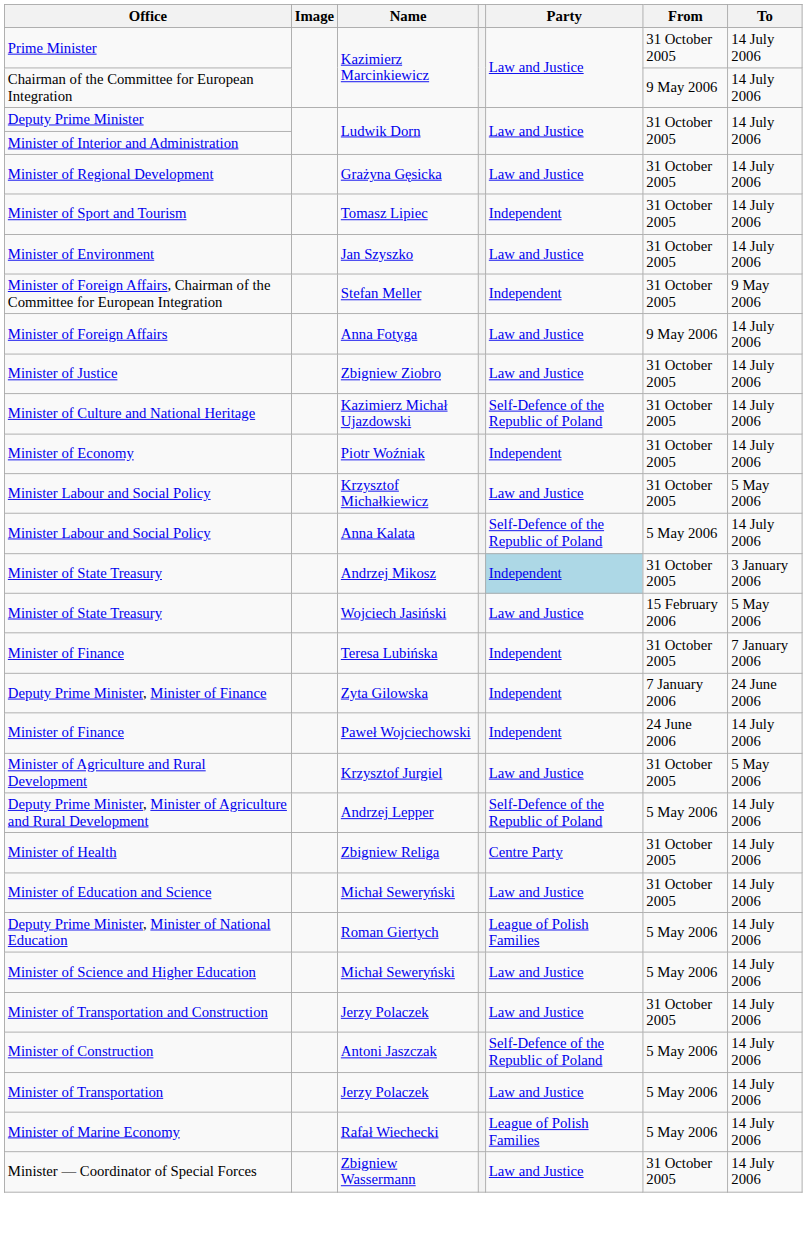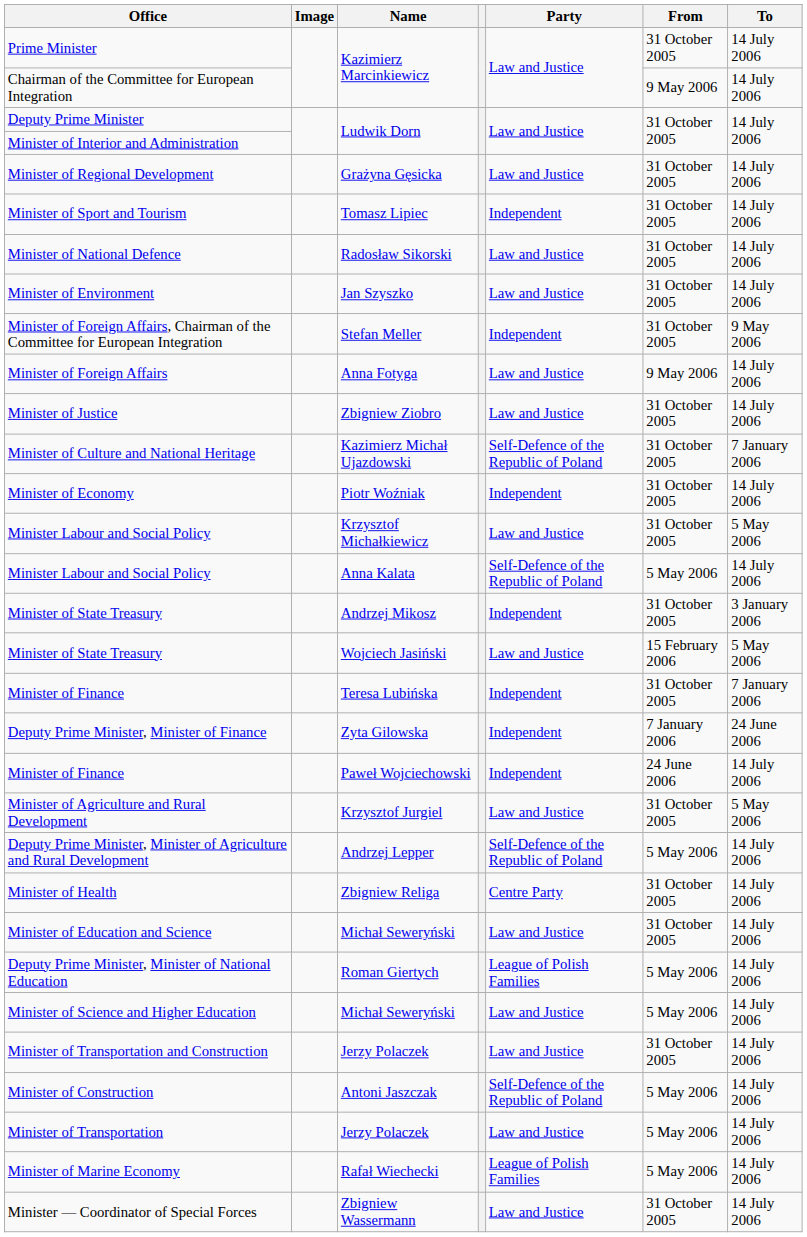+ row: (94, 254)
(753, 413) 14 July 2006 -> (760, 453) 7 January 2006
(525, 573) lightblue background -> (525, 613) no background
